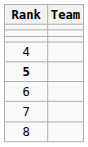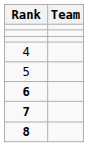(26, 72) bold -> (26, 72) normal
(26, 92) normal -> (26, 92) bold
(26, 112) normal -> (26, 112) bold
(26, 131) normal -> (26, 131) bold
